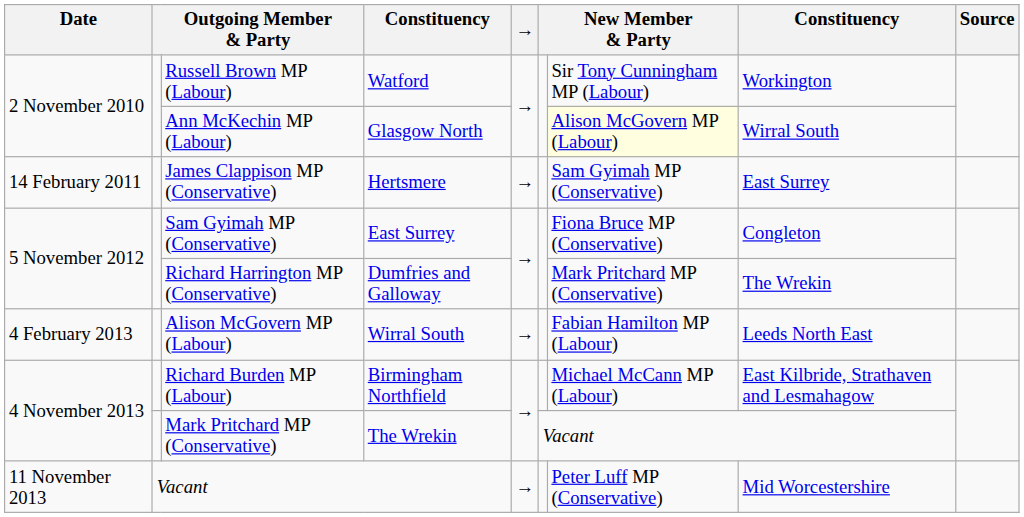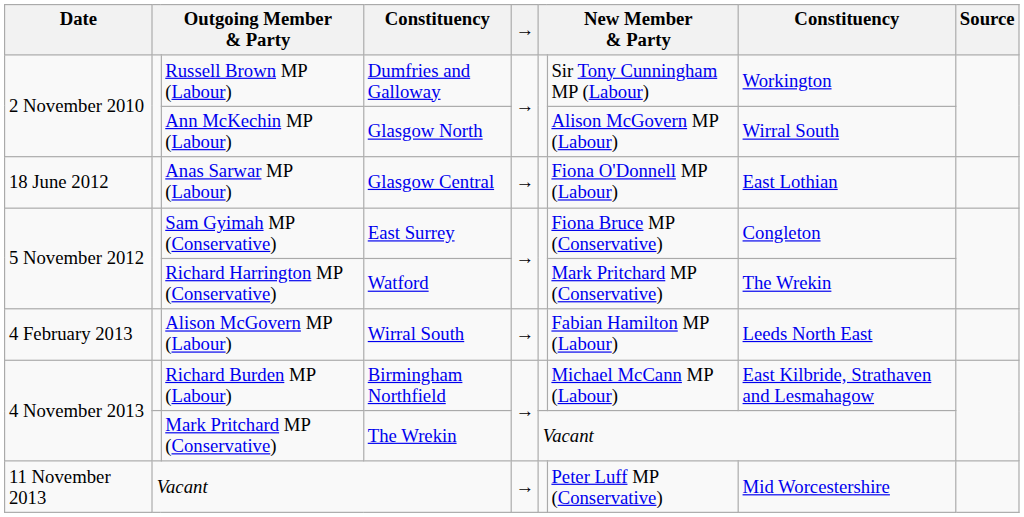(398, 80) Watford -> (419, 80) Dumfries and Galloway
(635, 131) lightyellow background -> (635, 131) no background
- row: (244, 182)
+ row: (229, 182)
(419, 283) Dumfries and Galloway -> (398, 283) Watford
